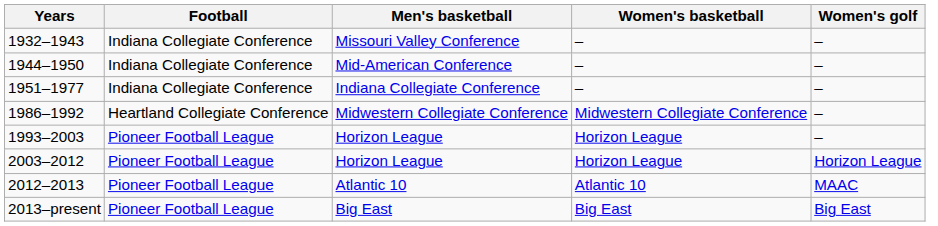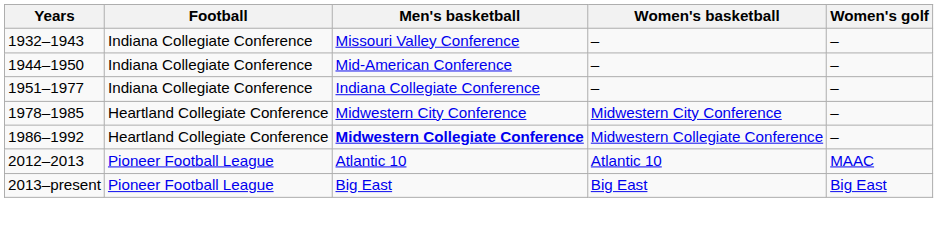+ row: (46, 112)
(452, 112) normal -> (460, 137) bold
- row: (46, 137)
- row: (46, 161)
